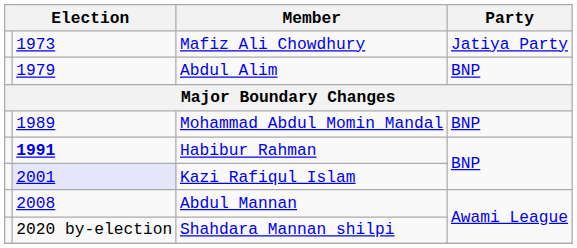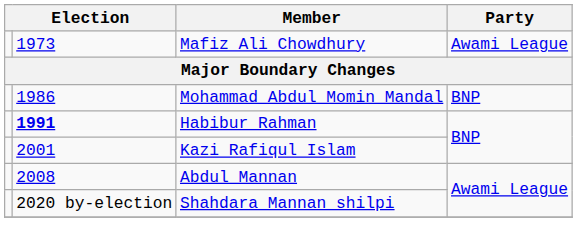(510, 44) Jatiya Party -> (510, 44) Awami League
- row: (229, 71)
(36, 124) 1989 -> (36, 97) 1986
(36, 177) lavender background -> (36, 150) no background
